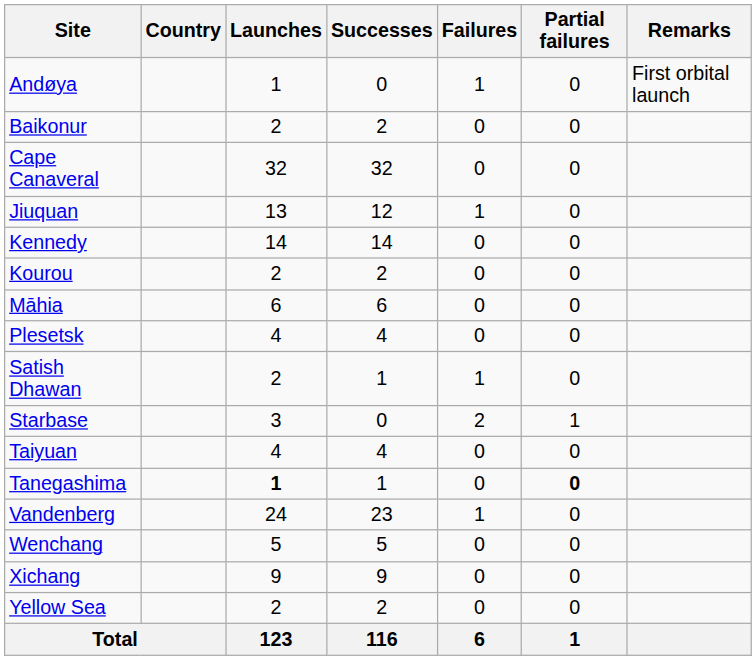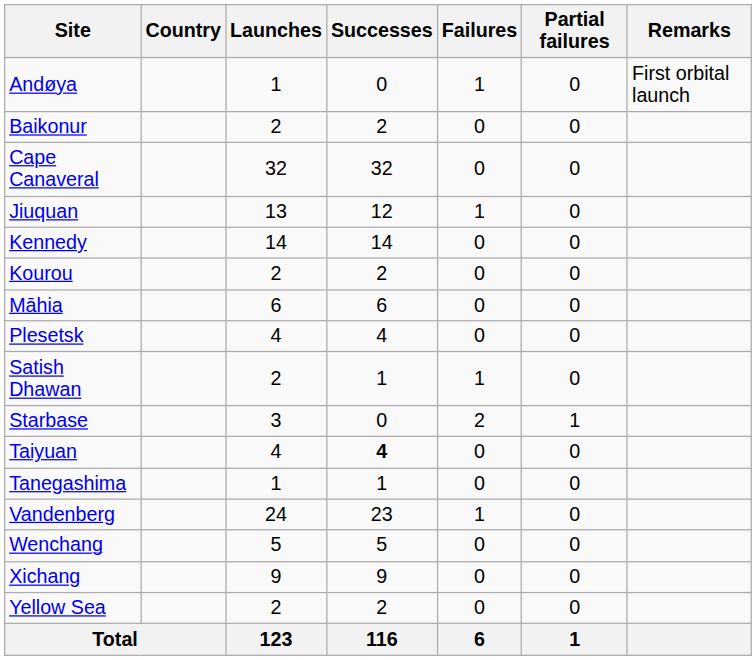(382, 451) normal -> (382, 451) bold
(276, 483) bold -> (276, 483) normal
(575, 483) bold -> (575, 483) normal
